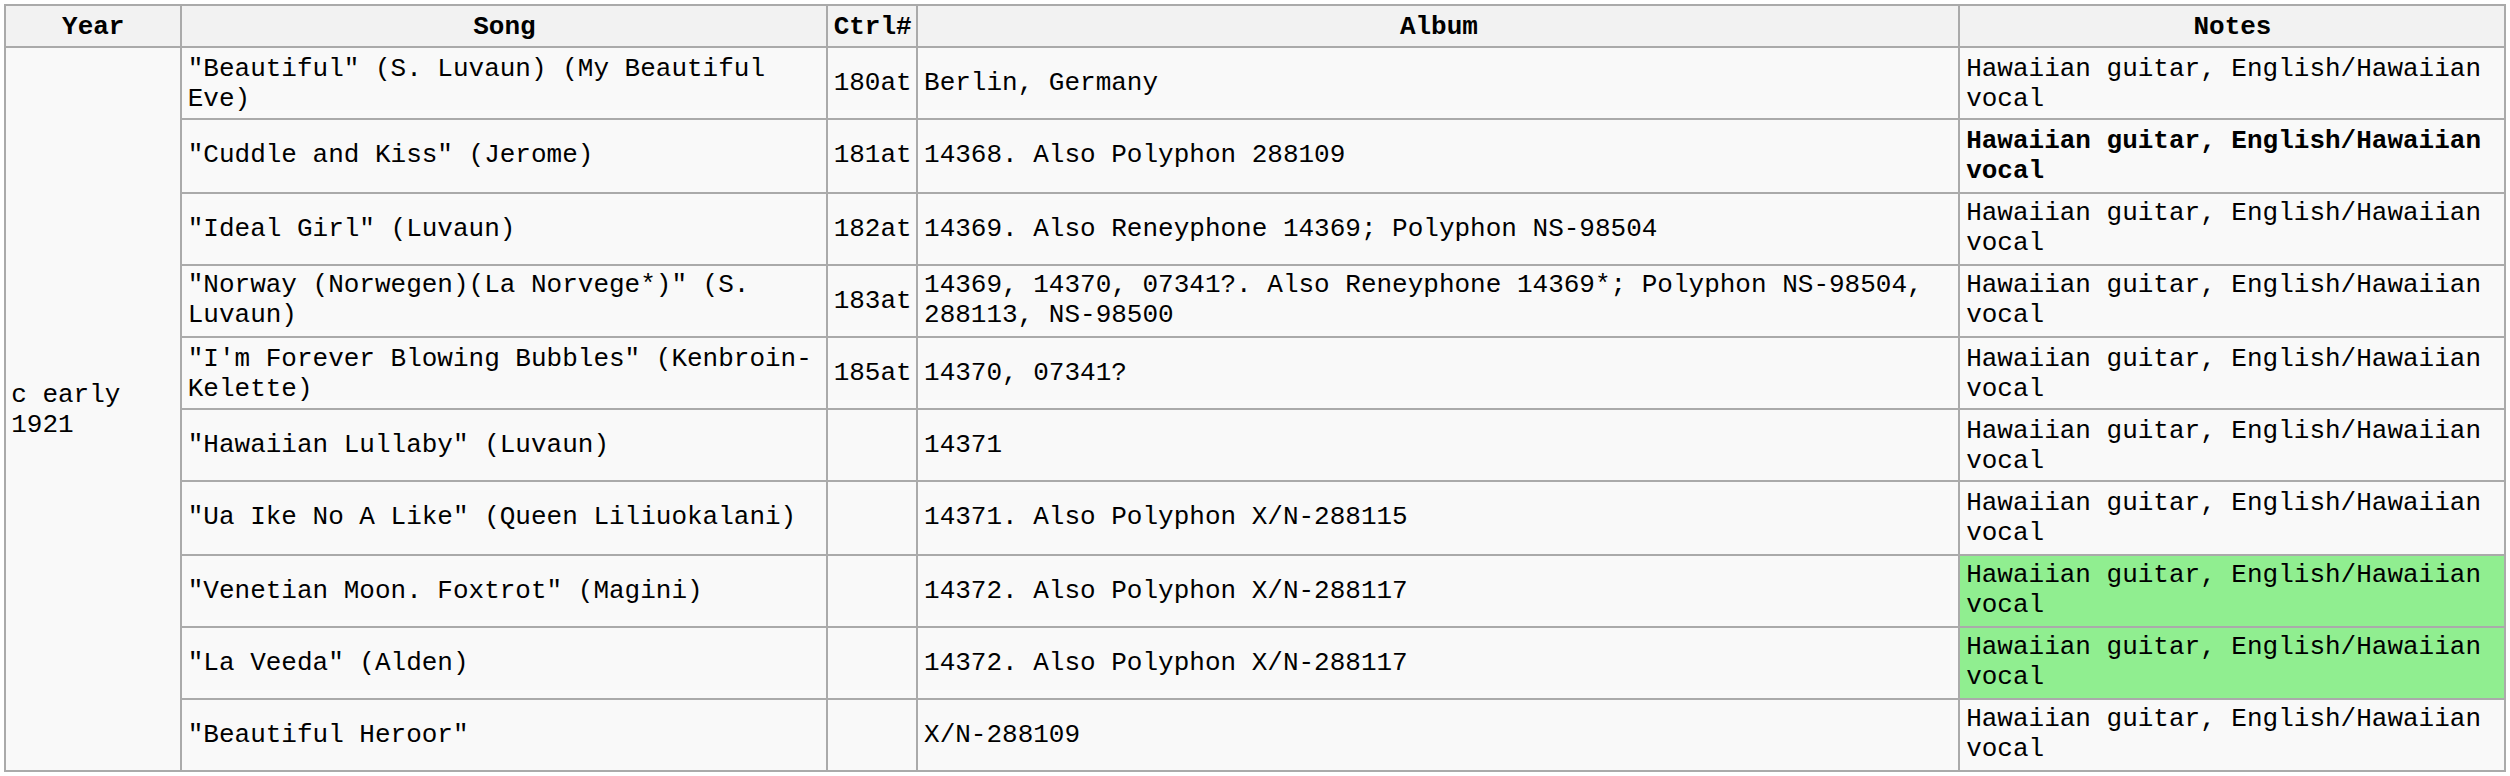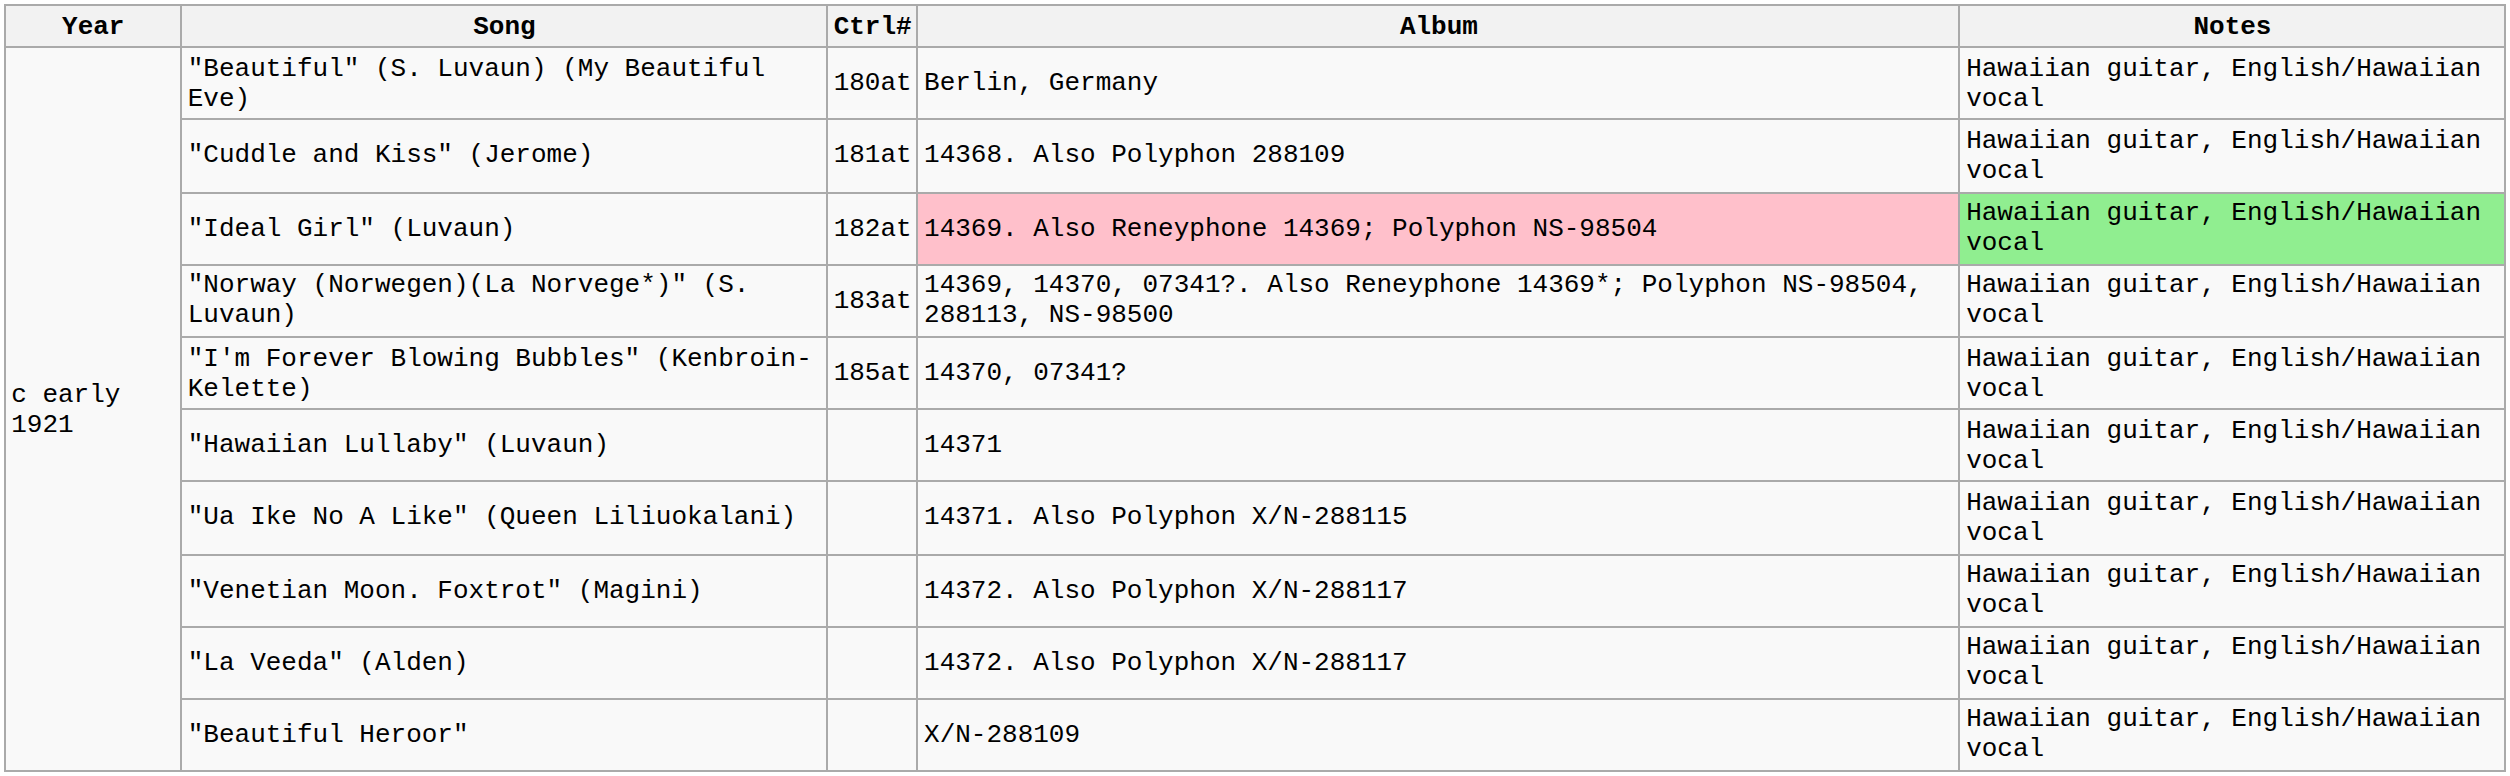(2224, 156) bold -> (2224, 156) normal
(1291, 228) no background -> (1291, 228) pink background
(2224, 228) no background -> (2224, 228) lightgreen background
(2224, 590) lightgreen background -> (2224, 590) no background
(2224, 663) lightgreen background -> (2224, 663) no background
